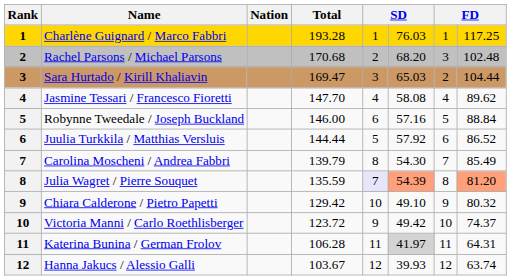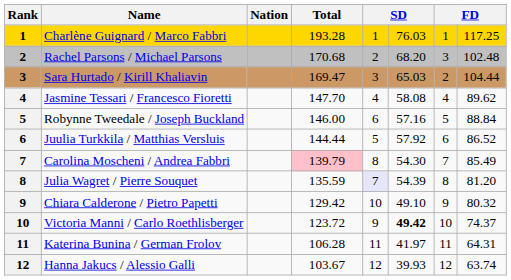(327, 160) no background -> (327, 160) pink background
(411, 181) lightsalmon background -> (411, 181) no background
(481, 181) lightsalmon background -> (481, 181) no background
(411, 222) normal -> (411, 222) bold
(411, 243) lightgrey background -> (411, 243) no background
